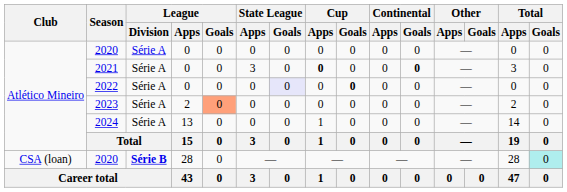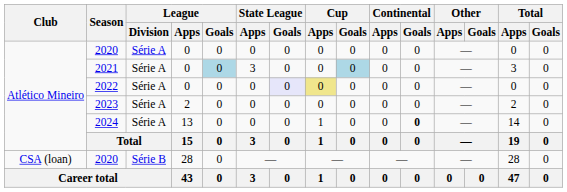(219, 68) no background -> (219, 68) lightblue background
(321, 68) bold -> (321, 68) normal
(353, 68) no background -> (353, 68) lightblue background
(417, 68) bold -> (417, 68) normal
(321, 86) no background -> (321, 86) khaki background
(353, 86) bold -> (353, 86) normal
(219, 104) lightsalmon background -> (219, 104) no background
(417, 123) normal -> (417, 123) bold
(149, 159) bold -> (149, 159) normal
(546, 159) paleturquoise background -> (546, 159) no background
